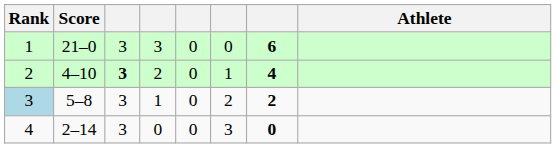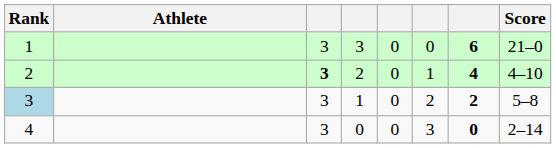columns swapped: (424, 18) <-> (79, 18)
